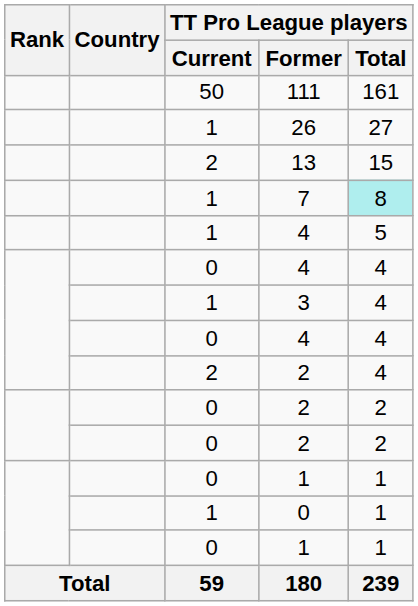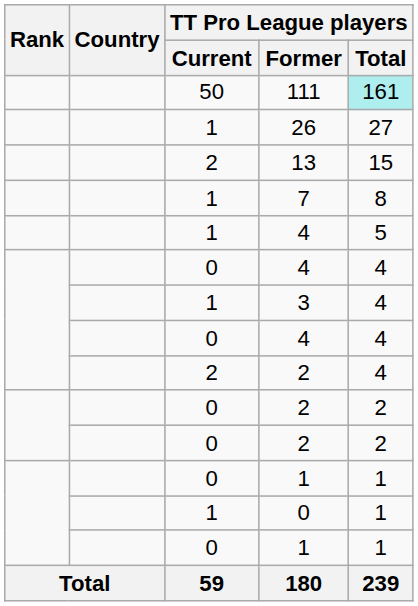(381, 93) no background -> (381, 93) paleturquoise background
(381, 198) paleturquoise background -> (381, 198) no background
